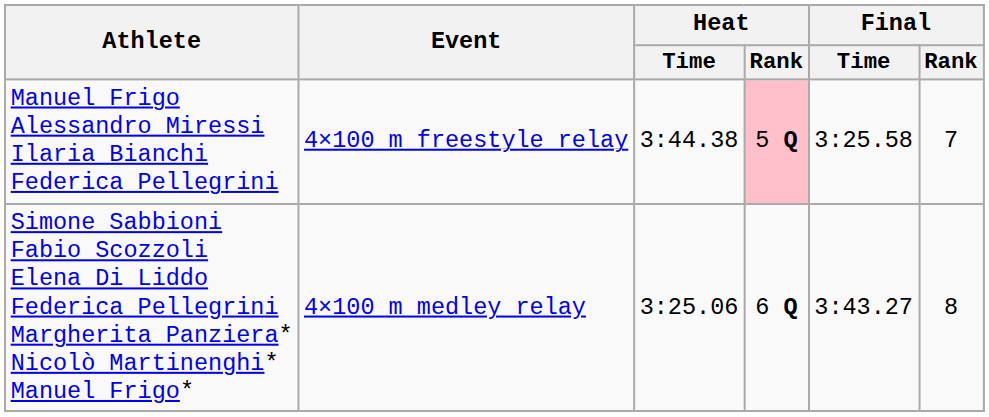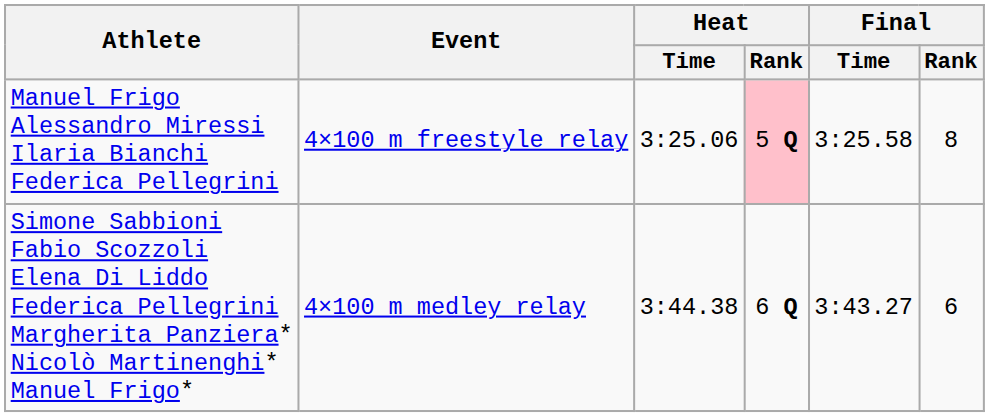(689, 141) 3:44.38 -> (689, 141) 3:25.06
(951, 141) 7 -> (951, 141) 8
(689, 307) 3:25.06 -> (689, 307) 3:44.38
(951, 307) 8 -> (951, 307) 6
